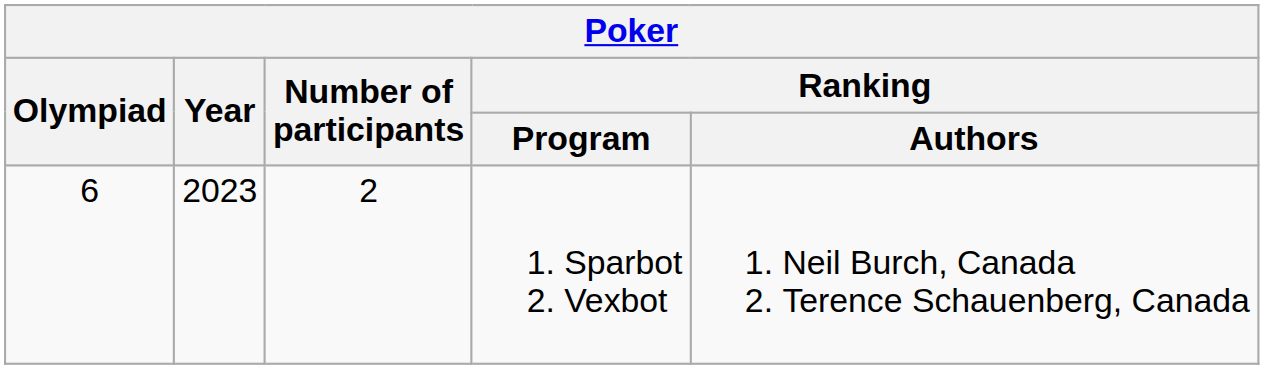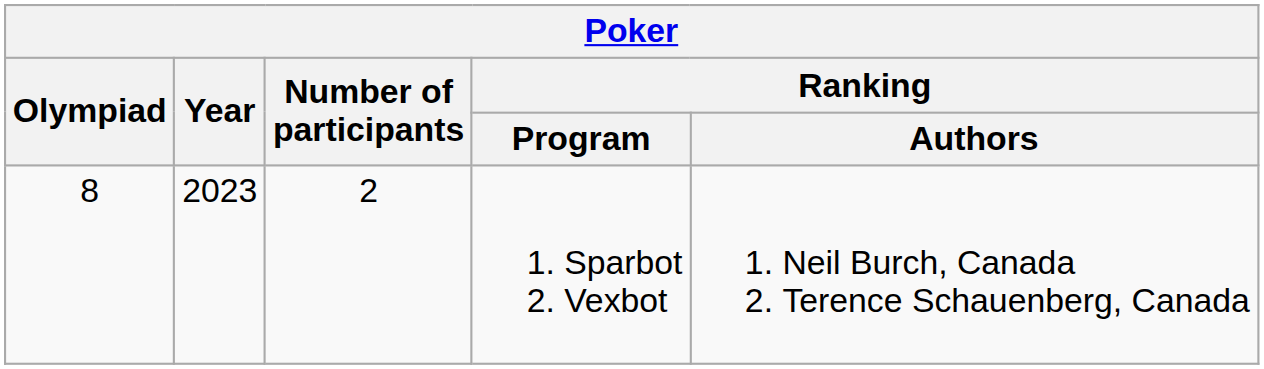(90, 191) 6 -> (90, 191) 8
